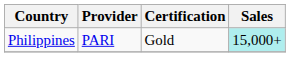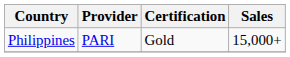(257, 39) paleturquoise background -> (257, 39) no background
